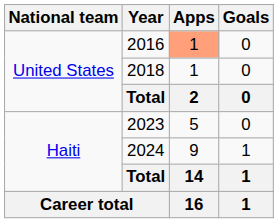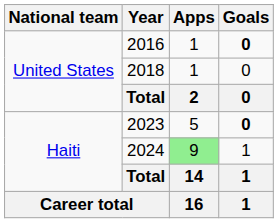(194, 44) lightsalmon background -> (194, 44) no background
(246, 44) normal -> (246, 44) bold
(246, 124) normal -> (246, 124) bold
(194, 151) no background -> (194, 151) lightgreen background
